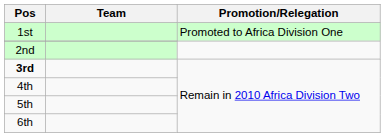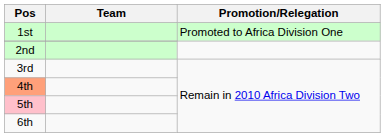(25, 68) bold -> (25, 68) normal
(25, 86) no background -> (25, 86) lightsalmon background
(25, 104) no background -> (25, 104) pink background
